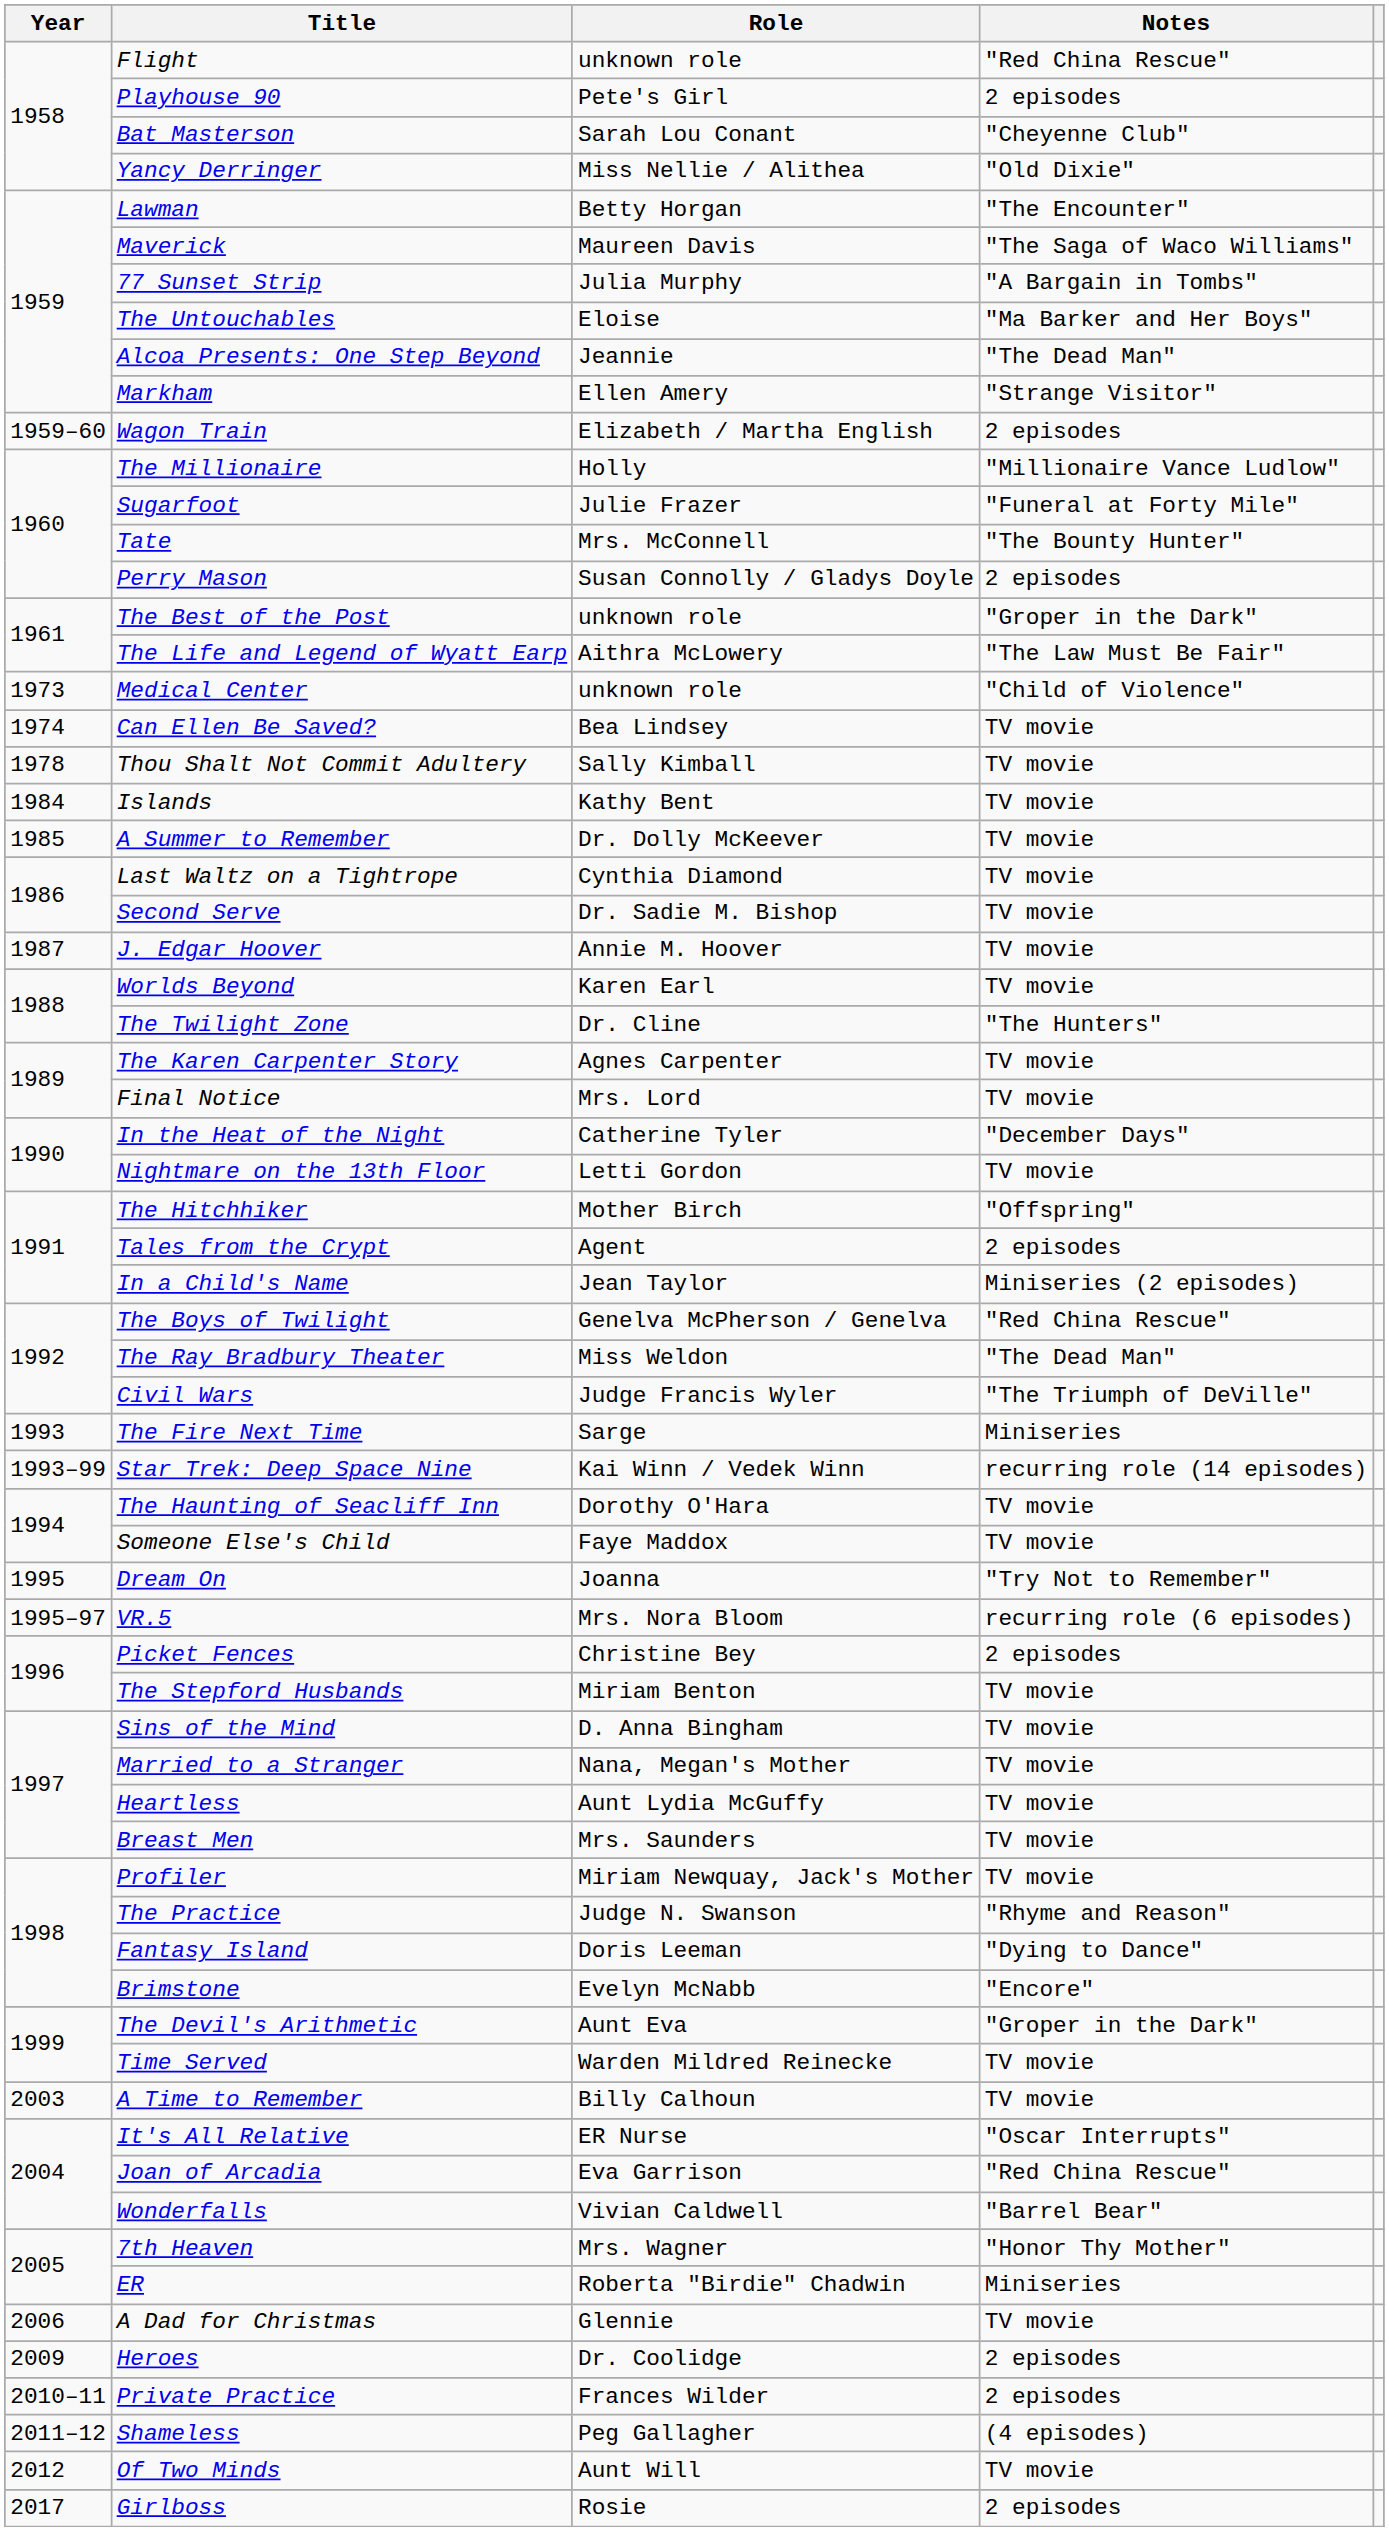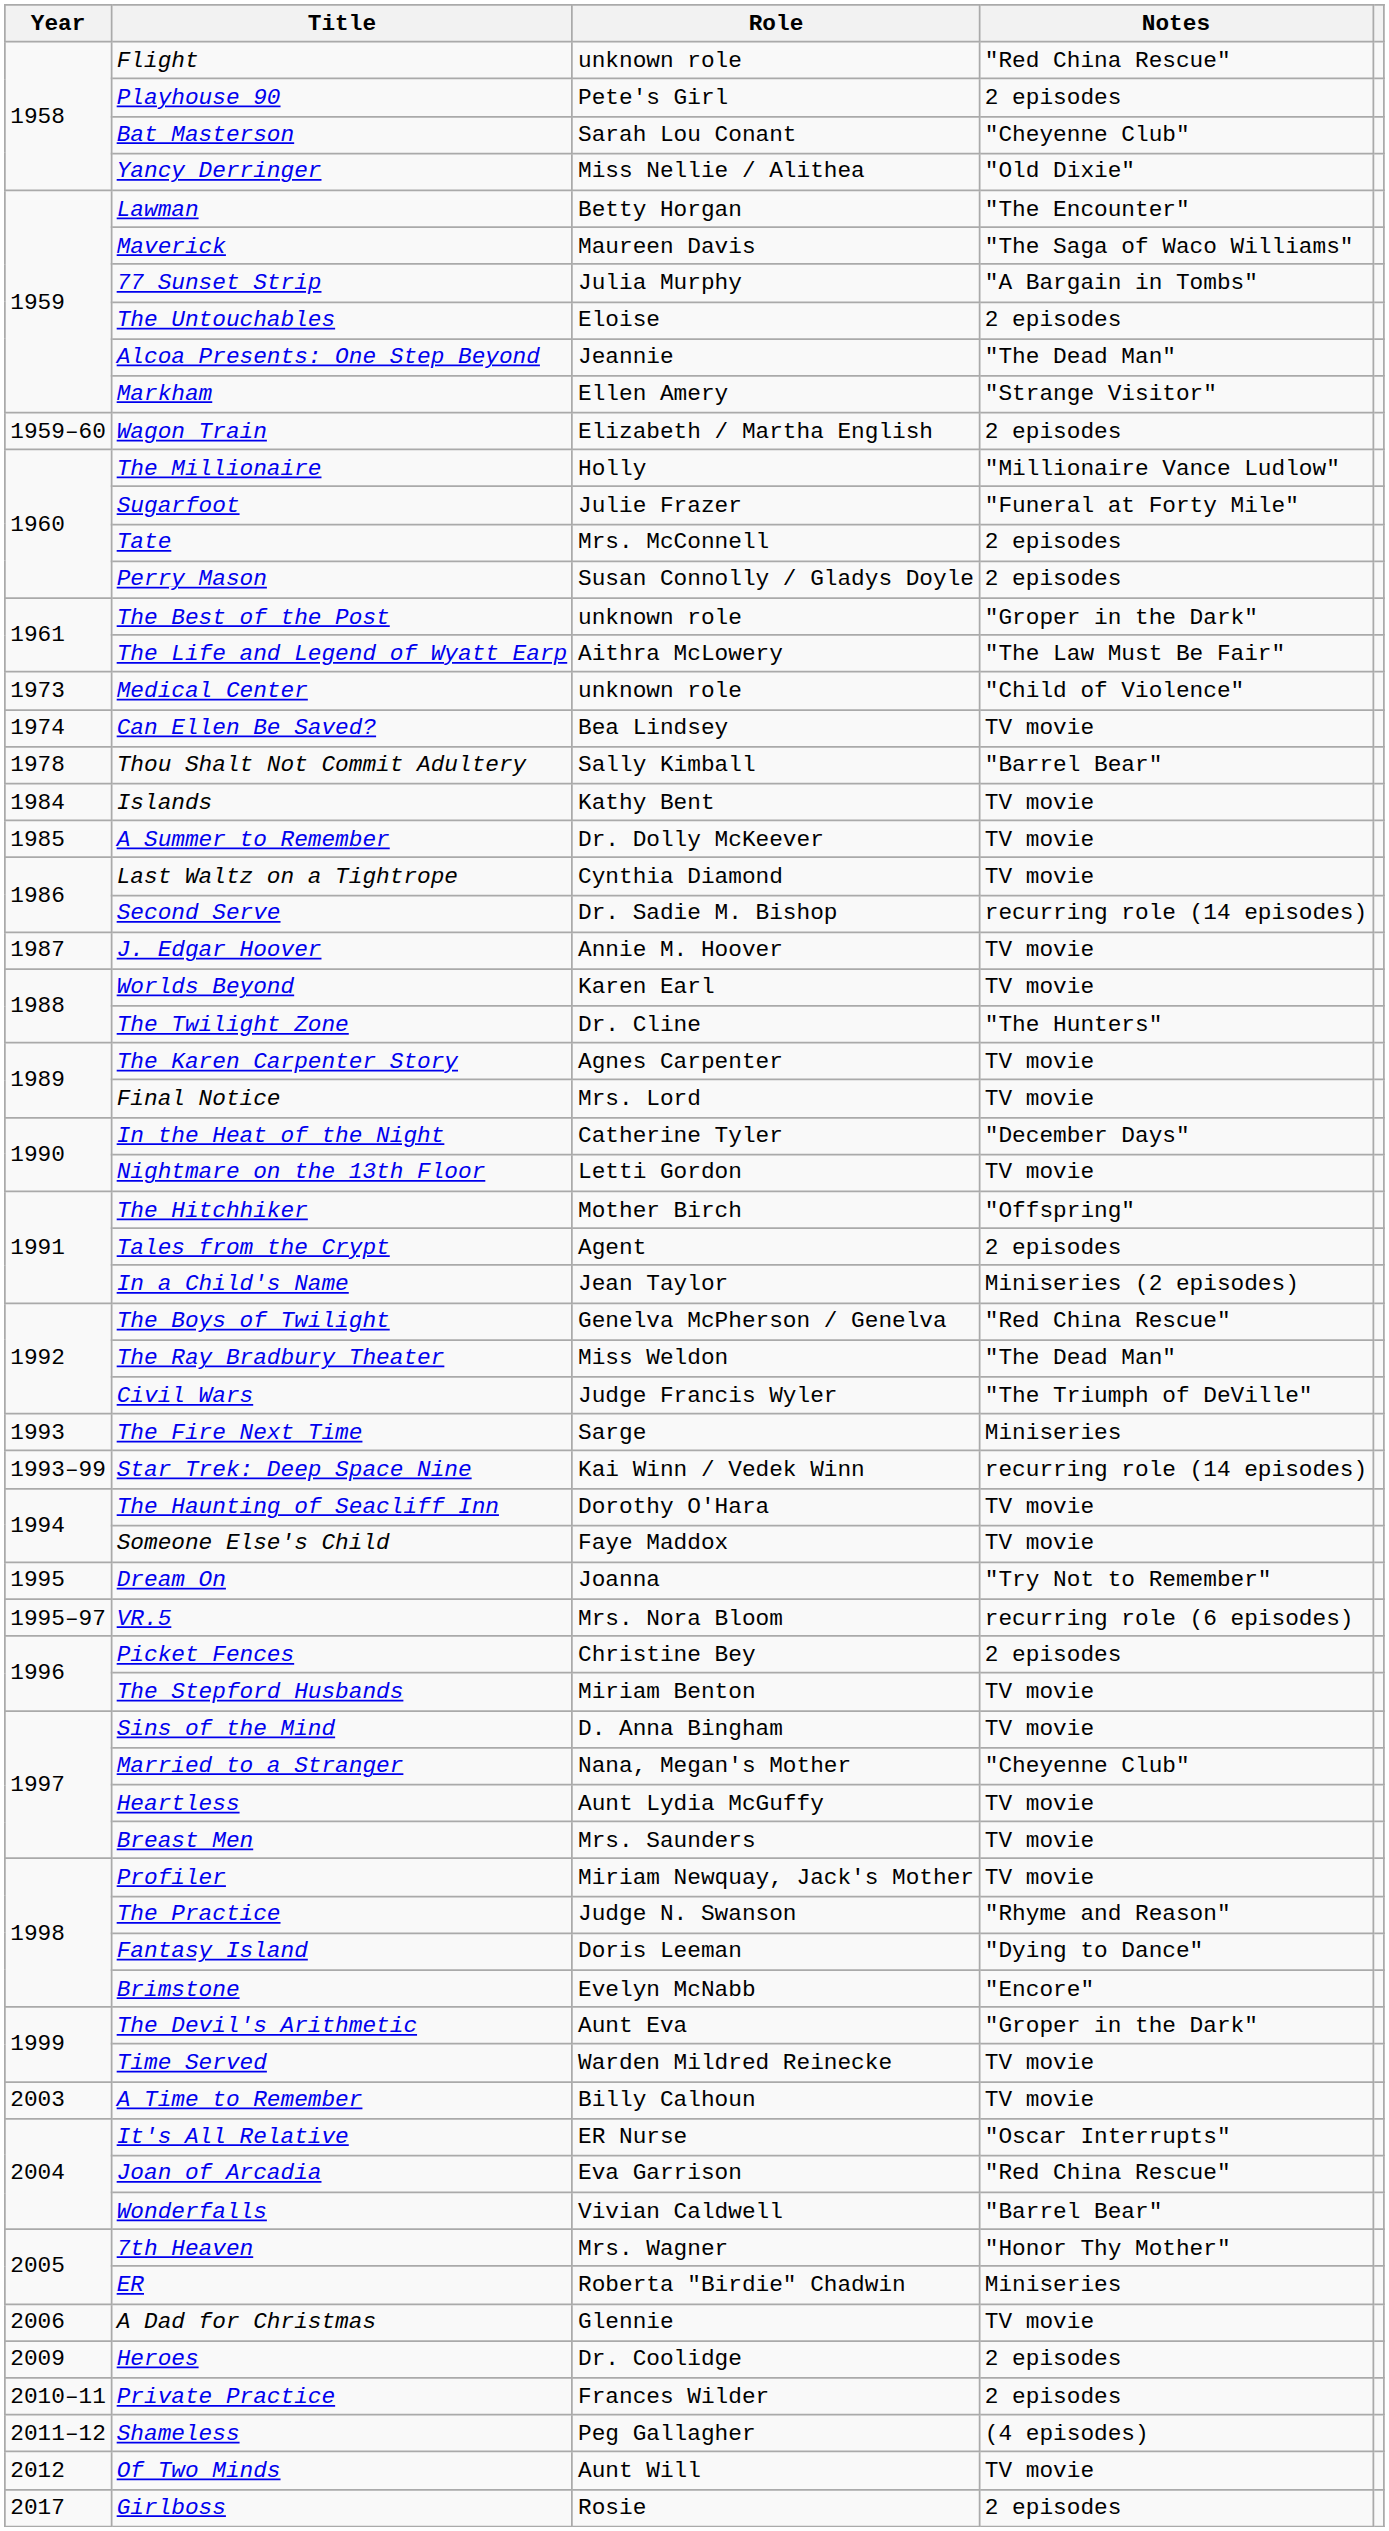(1149, 320) "Ma Barker and Her Boys" -> (1053, 320) 2 episodes
(1115, 543) "The Bounty Hunter" -> (1053, 543) 2 episodes
(1039, 765) TV movie -> (1074, 765) "Barrel Bear"
(1039, 913) TV movie -> (1176, 913) recurring role (14 episodes)
(1039, 1766) TV movie -> (1087, 1766) "Cheyenne Club"
